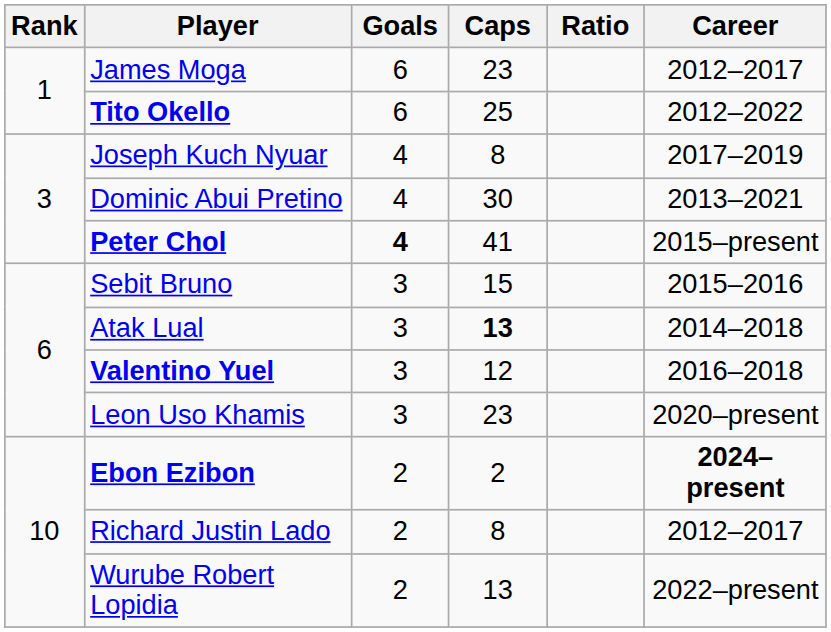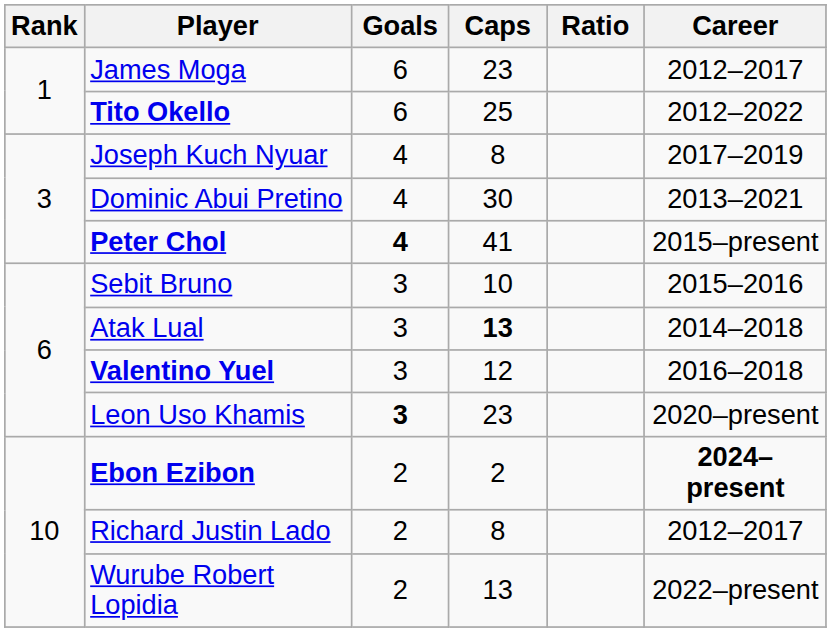(498, 284) 15 -> (498, 284) 10
(400, 414) normal -> (400, 414) bold
